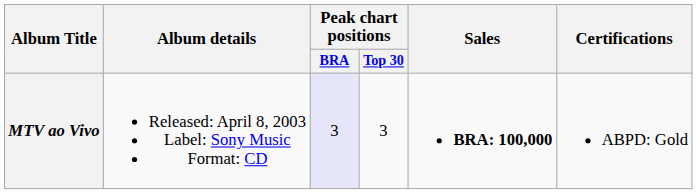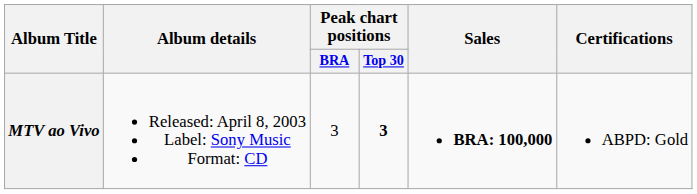(334, 130) lavender background -> (334, 130) no background
(384, 130) normal -> (384, 130) bold
